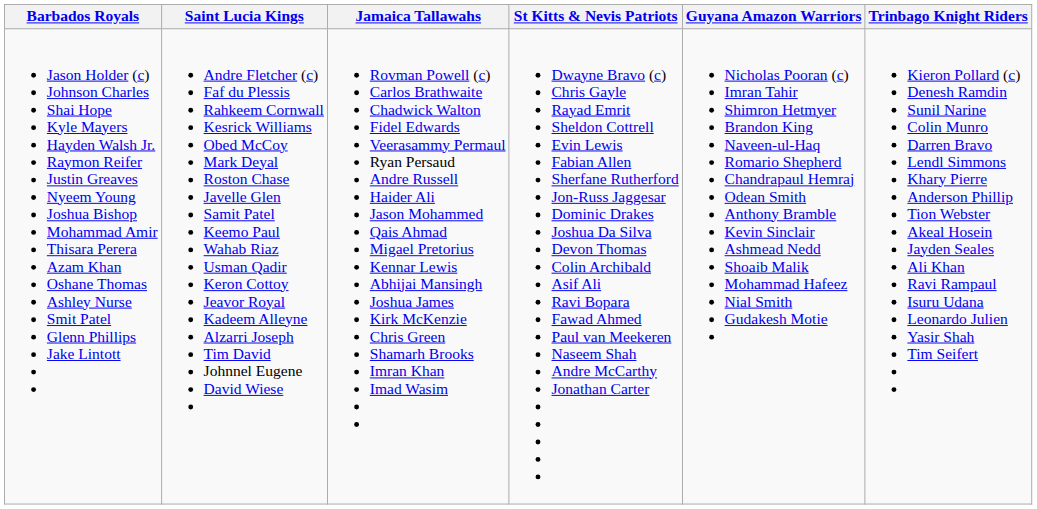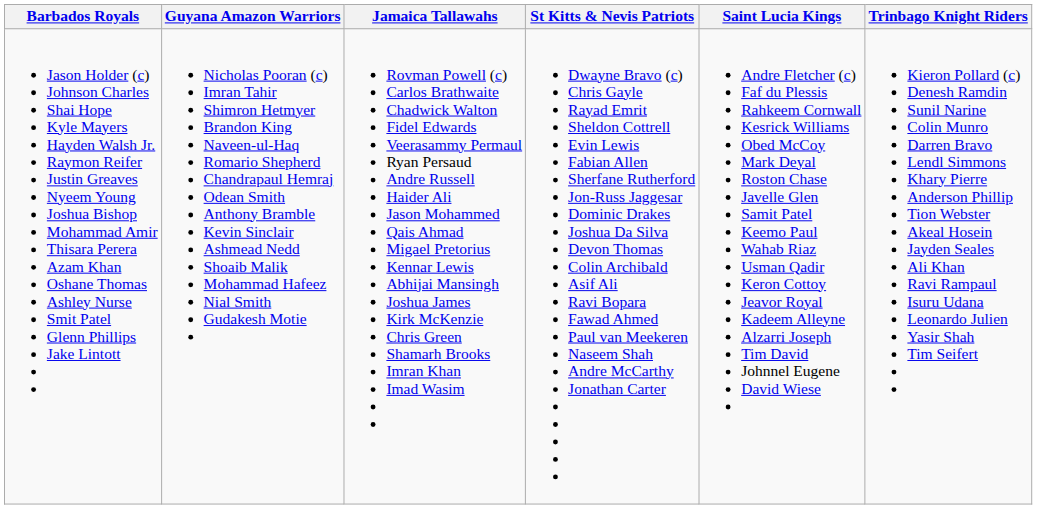columns swapped: (774, 16) <-> (244, 16)
